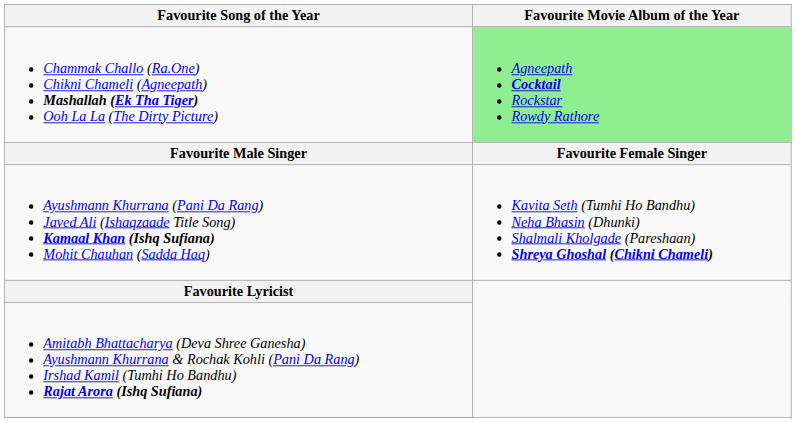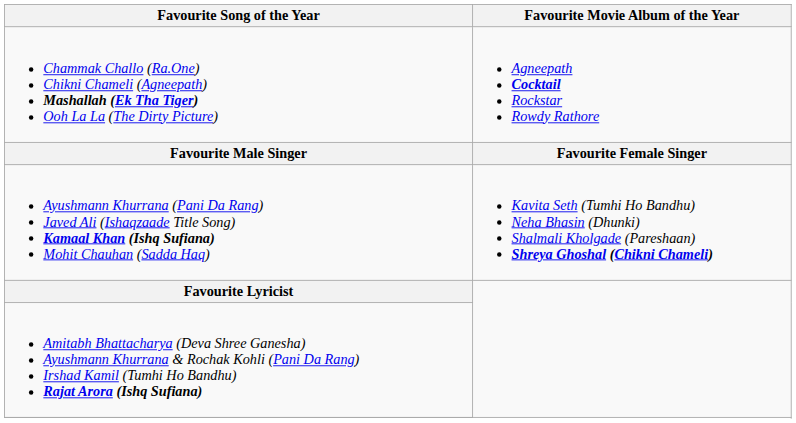(632, 93) lightgreen background -> (632, 93) no background
